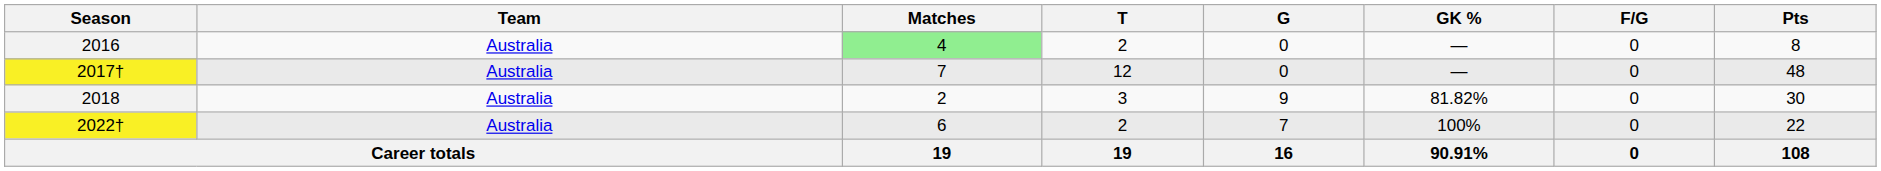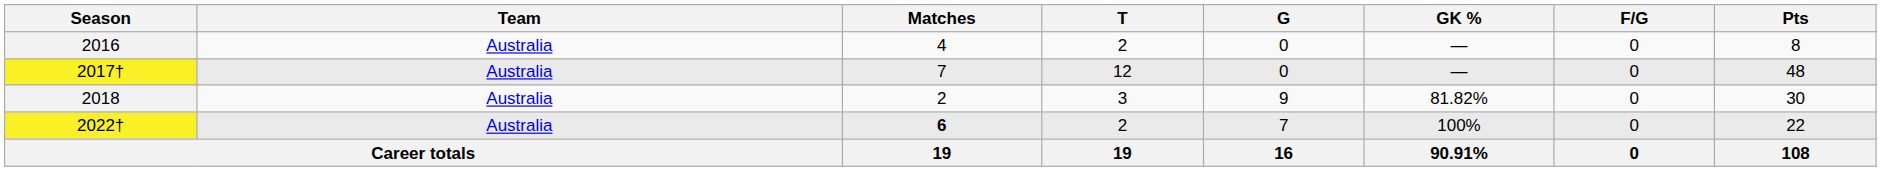(942, 45) lightgreen background -> (942, 45) no background
(942, 126) normal -> (942, 126) bold
